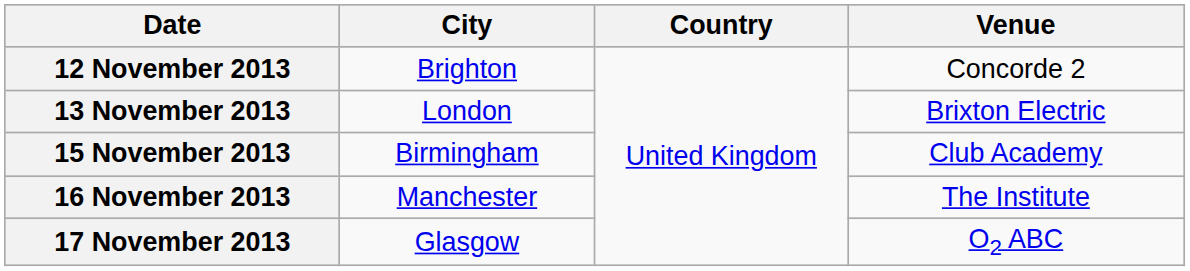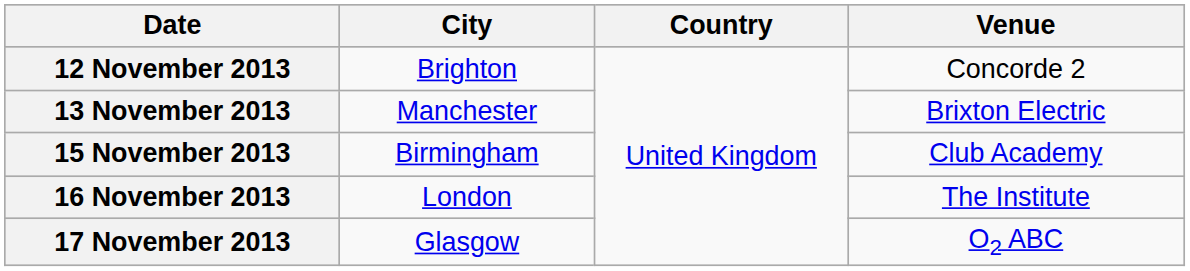(467, 111) London -> (467, 111) Manchester
(467, 196) Manchester -> (467, 196) London
